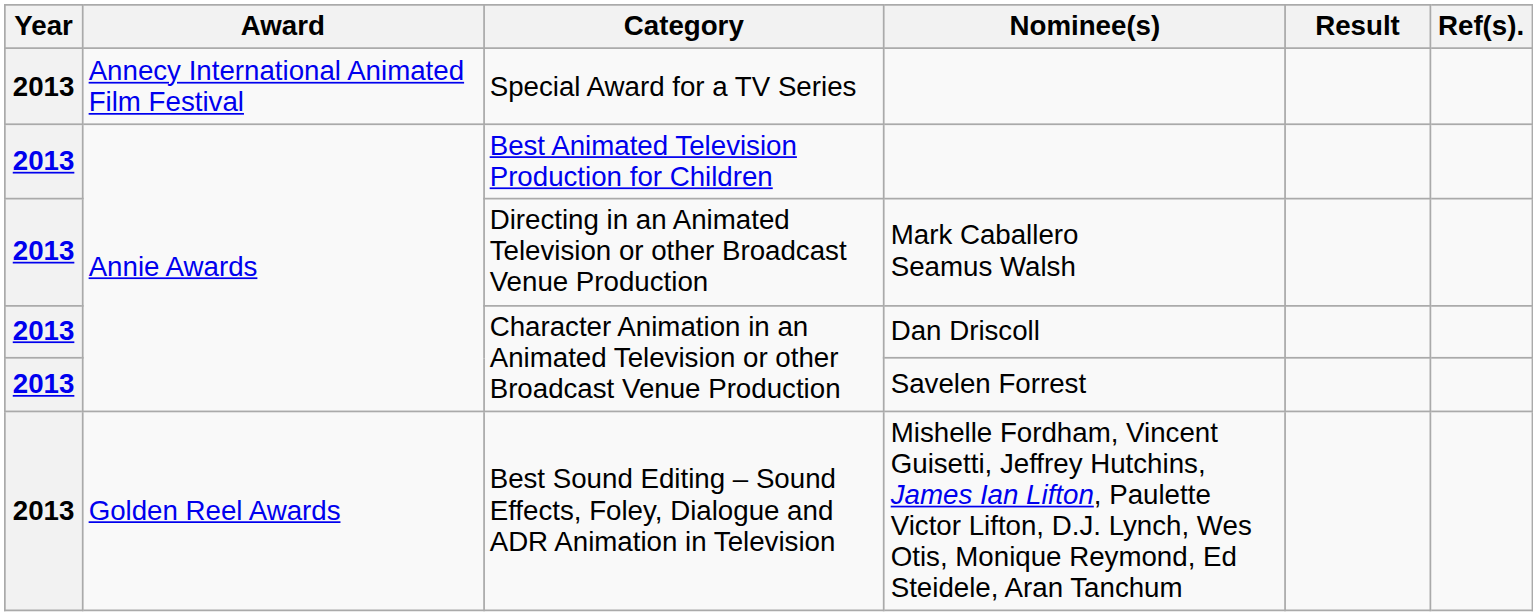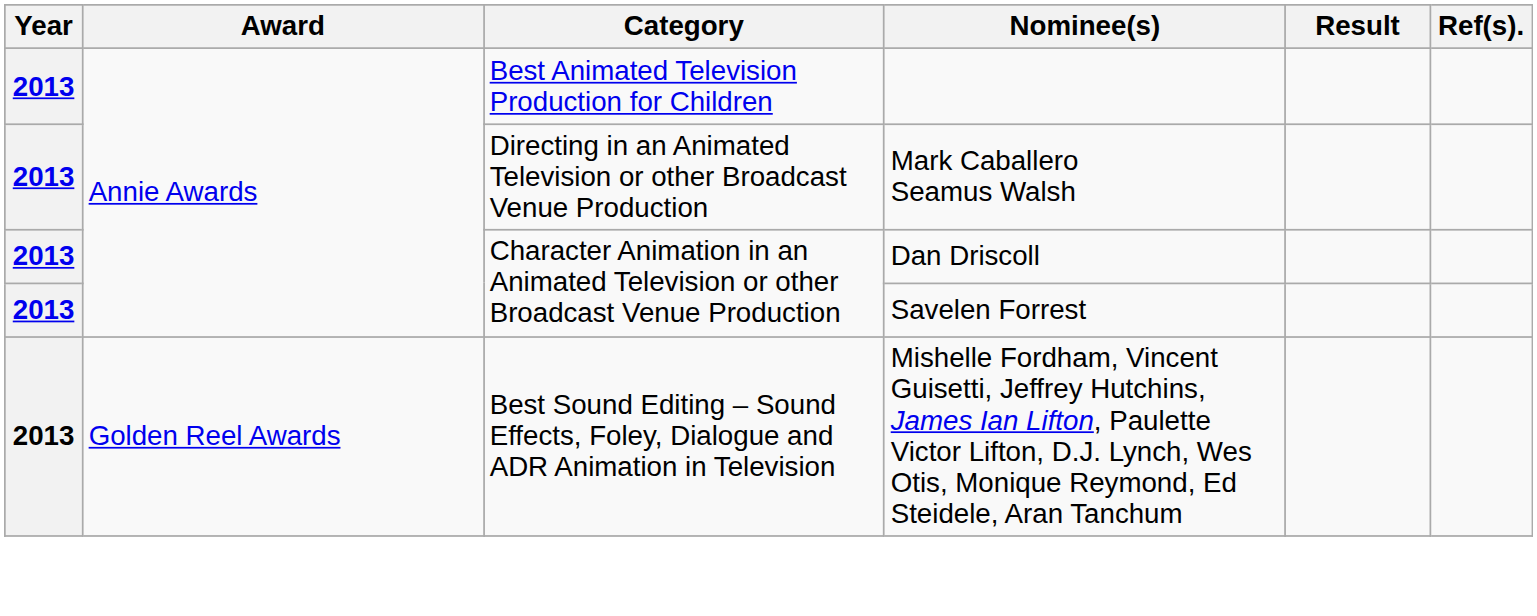- row: (673, 85)
